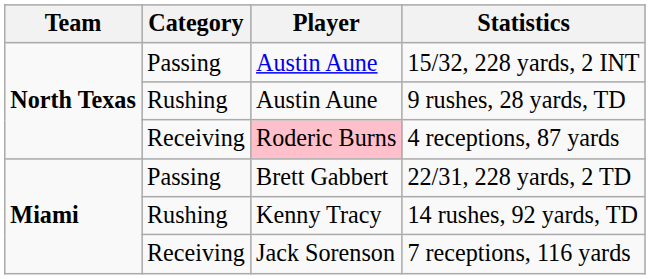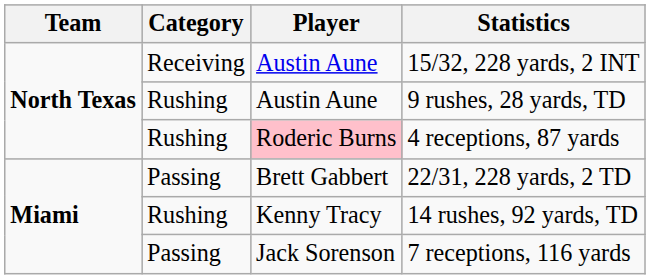(184, 62) Passing -> (196, 62) Receiving
(196, 138) Receiving -> (187, 138) Rushing
(196, 253) Receiving -> (184, 253) Passing
